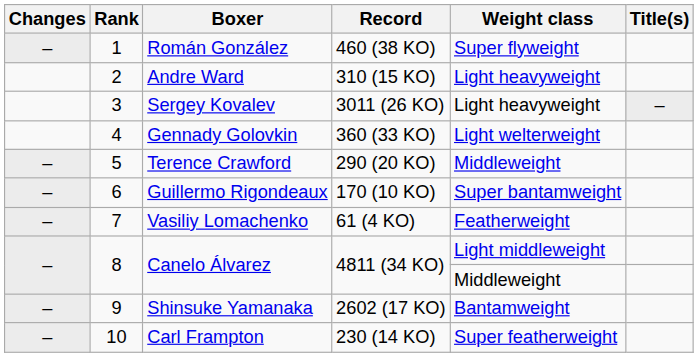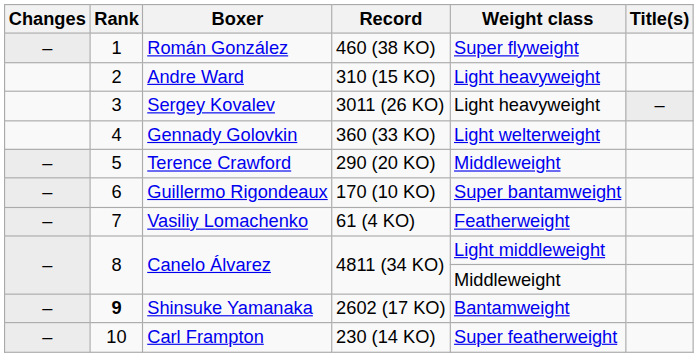(117, 308) normal -> (117, 308) bold
